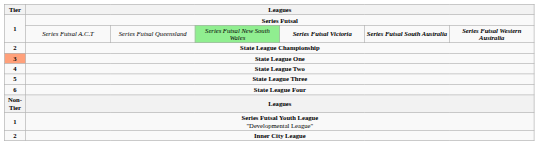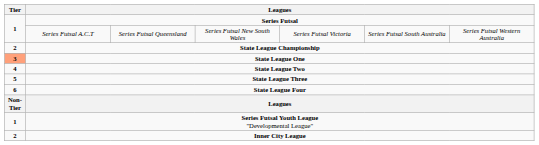(237, 34) lightgreen background -> (237, 34) no background
(322, 34) bold -> (322, 34) normal
(407, 34) bold -> (407, 34) normal
(492, 34) bold -> (492, 34) normal
